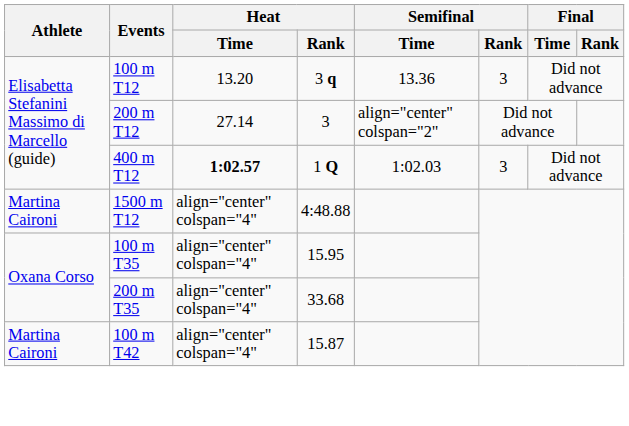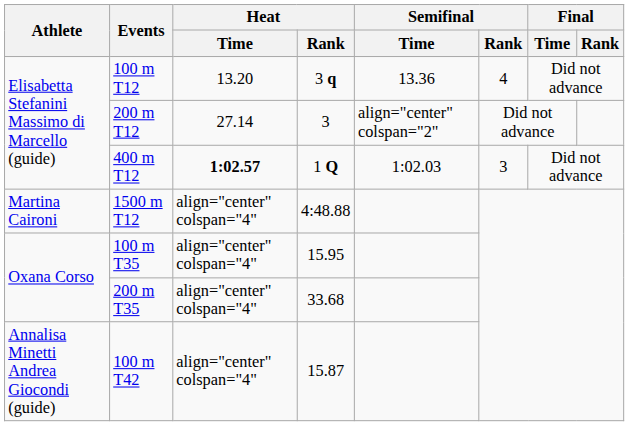(503, 78) 3 -> (503, 78) 4
(34, 343) Martina Caironi -> (39, 371) Annalisa Minetti Andrea Giocondi (guide)
